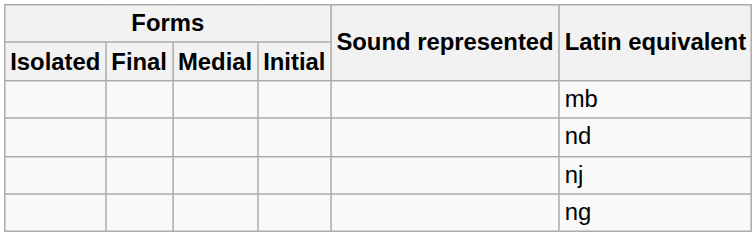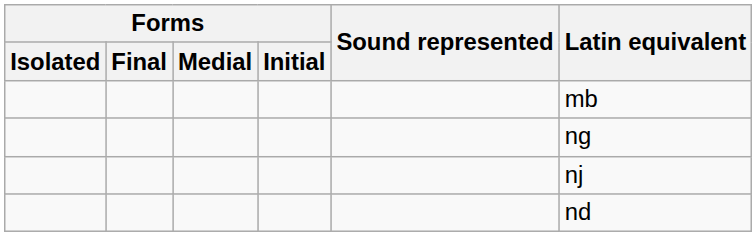(578, 136) nd -> (578, 136) ng
(578, 212) ng -> (578, 212) nd
